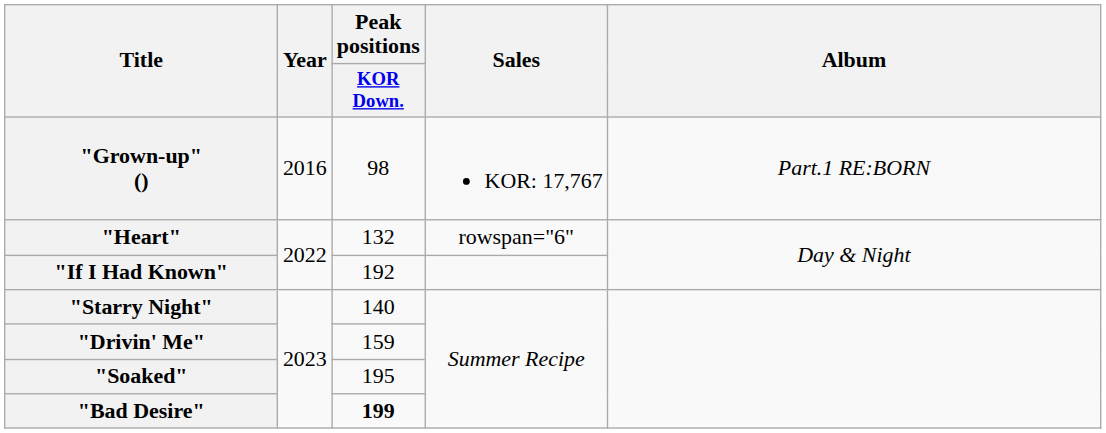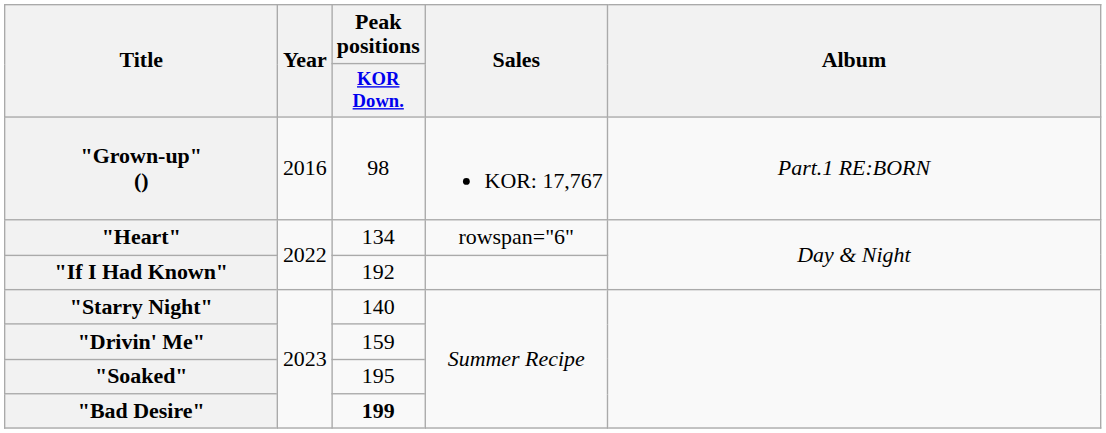(378, 237) 132 -> (378, 237) 134
